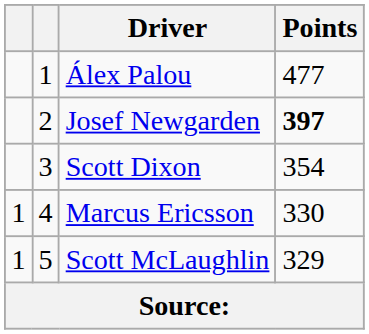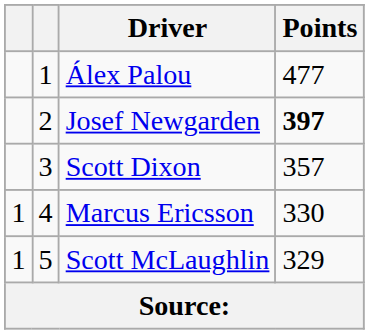(304, 166) 354 -> (304, 166) 357
